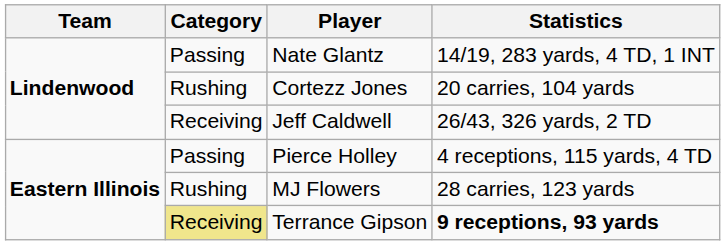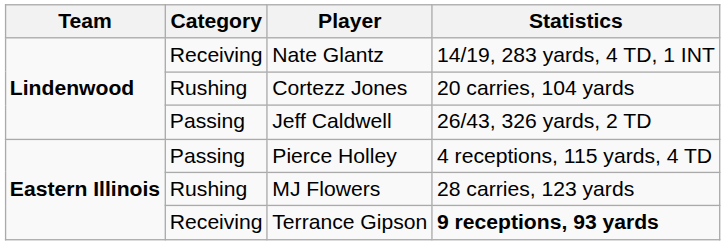(207, 54) Passing -> (216, 54) Receiving
(216, 121) Receiving -> (207, 121) Passing
(216, 222) khaki background -> (216, 222) no background
